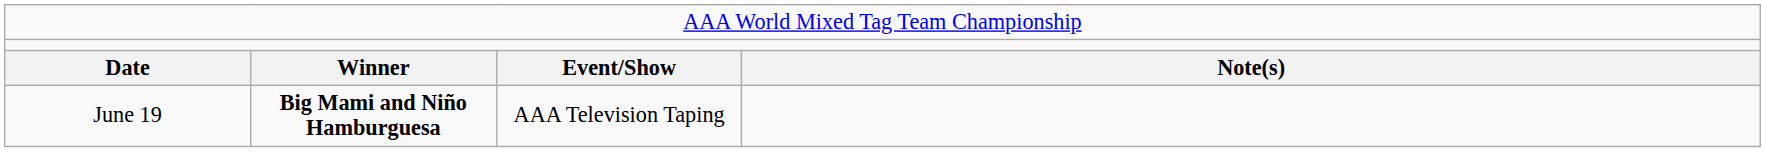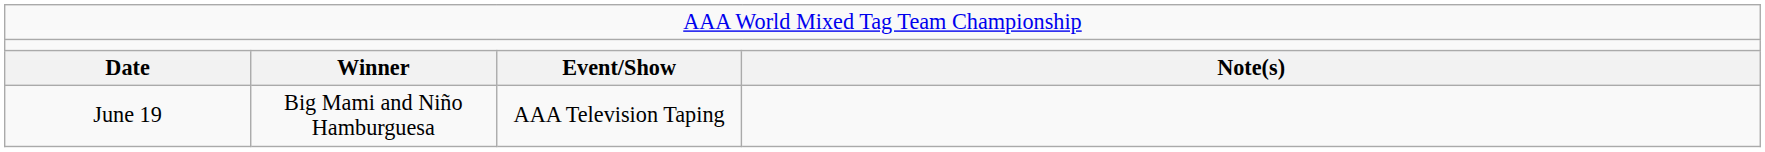(373, 115) bold -> (373, 115) normal
